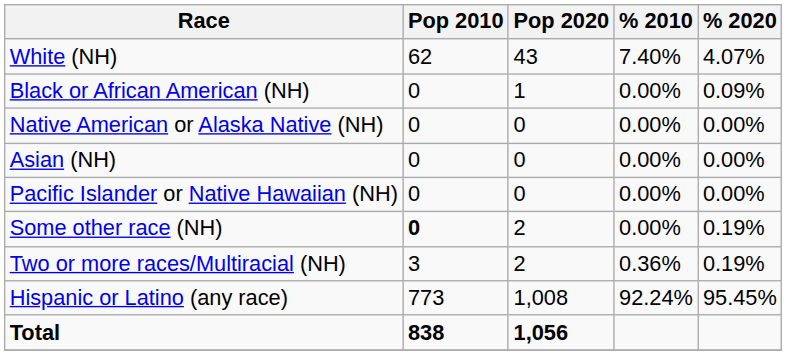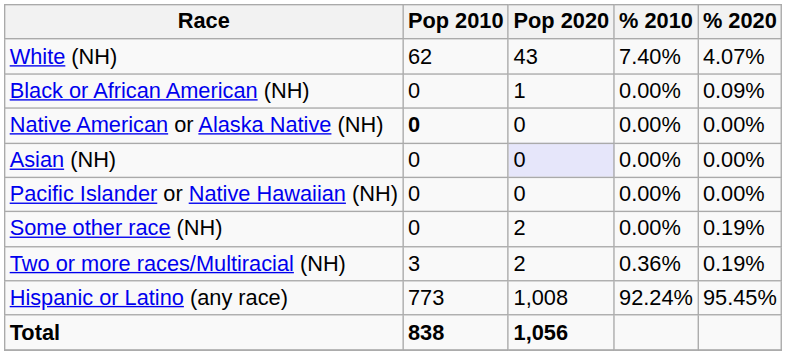(414, 125) normal -> (414, 125) bold
(520, 159) no background -> (520, 159) lavender background
(414, 228) bold -> (414, 228) normal
